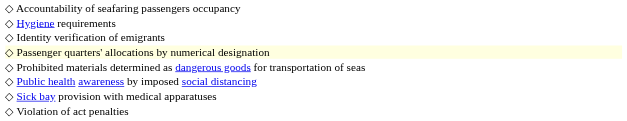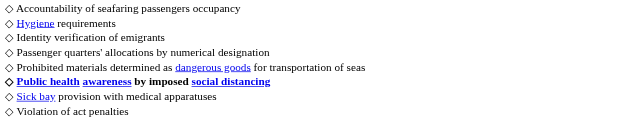(138, 52) lightyellow background -> (138, 52) no background
(131, 82) normal -> (138, 82) bold
